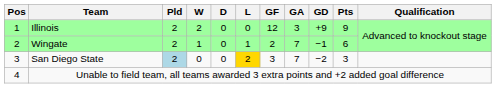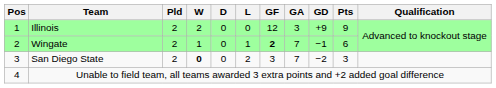(272, 43) normal -> (272, 43) bold
(175, 59) lightblue background -> (175, 59) no background
(199, 59) normal -> (199, 59) bold
(248, 59) gold background -> (248, 59) no background
